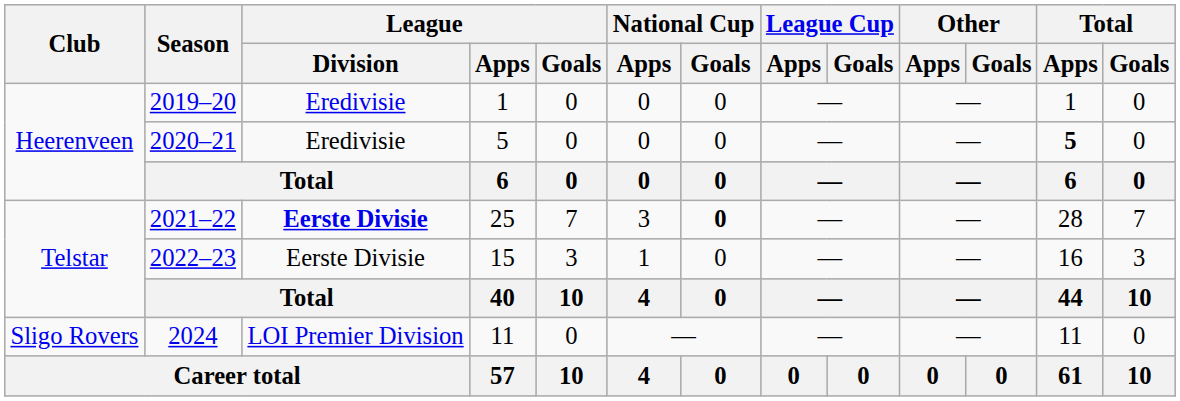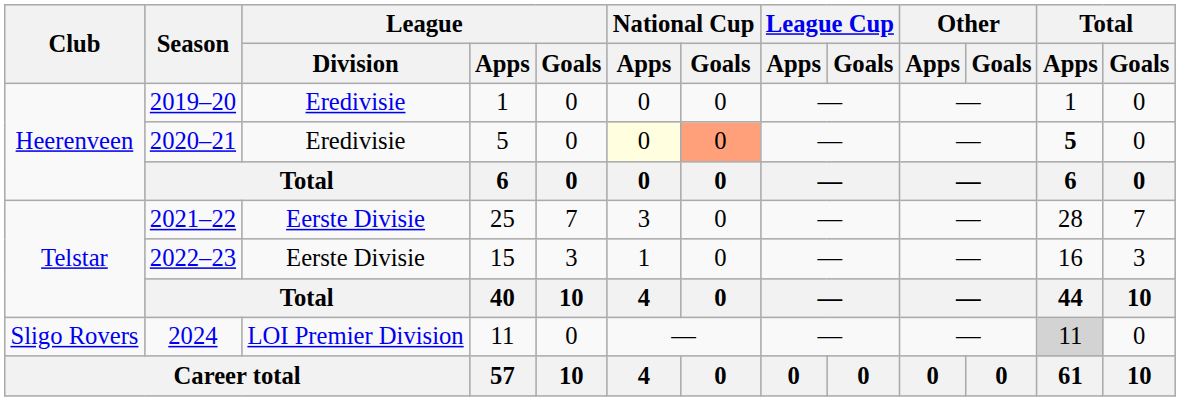(644, 141) no background -> (644, 141) lightyellow background
(720, 141) no background -> (720, 141) lightsalmon background
(356, 219) bold -> (356, 219) normal
(720, 219) bold -> (720, 219) normal
(1070, 336) no background -> (1070, 336) lightgrey background
